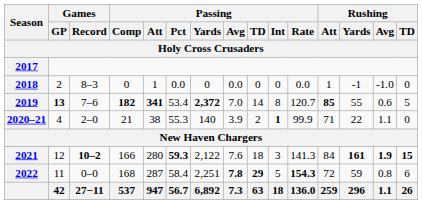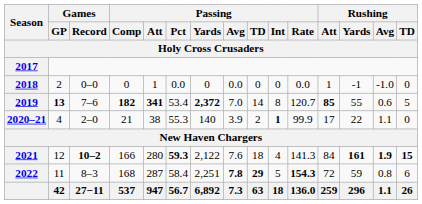(89, 84) 8–3 -> (89, 84) 0–0
(329, 119) 71 -> (329, 119) 17
(278, 155) 3 -> (278, 155) 4
(89, 173) 0–0 -> (89, 173) 8–3
